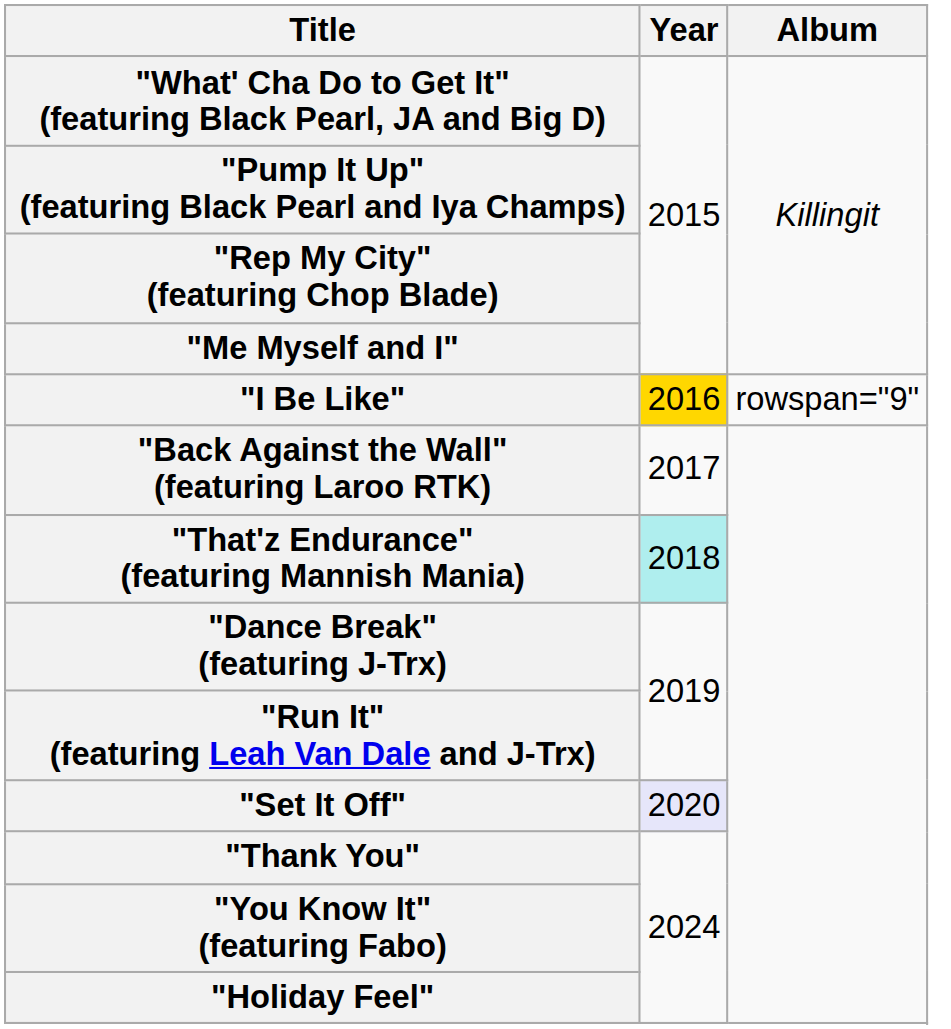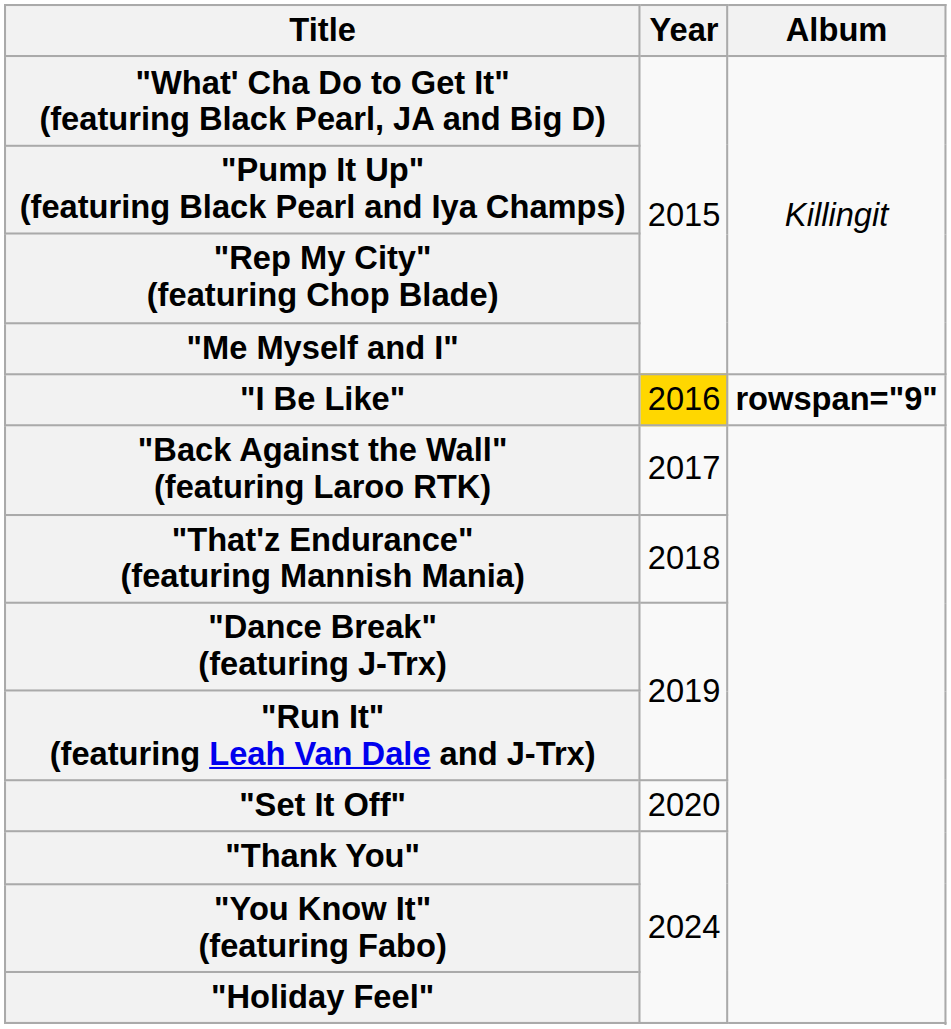(827, 399) normal -> (837, 399) bold
(684, 557) paleturquoise background -> (684, 557) no background
(684, 805) lavender background -> (684, 805) no background
